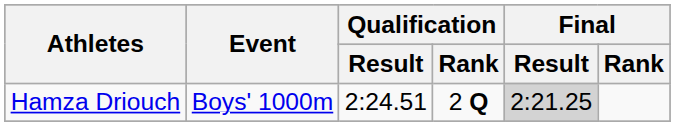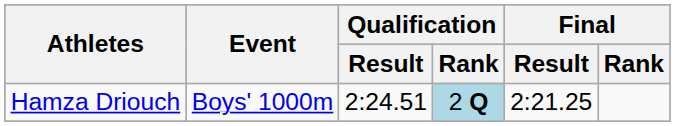(469, 103) no background -> (469, 103) lightblue background
(551, 103) lightgrey background -> (551, 103) no background
